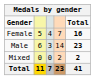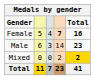(60, 34) normal -> (60, 34) bold
(78, 57) no background -> (78, 57) gold background
